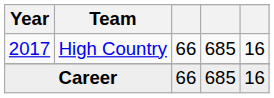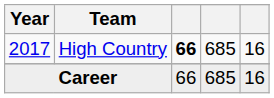(186, 48) normal -> (186, 48) bold
